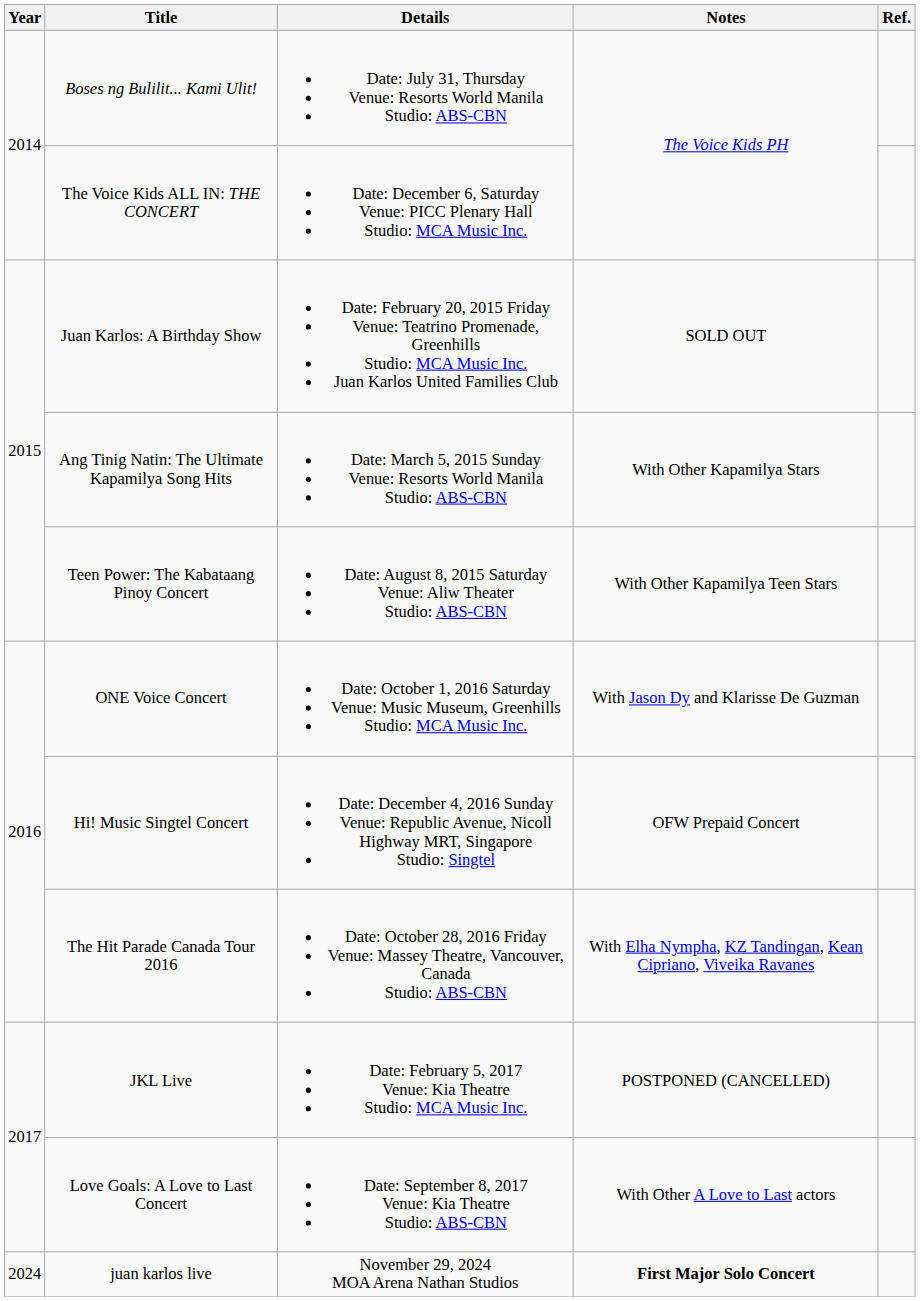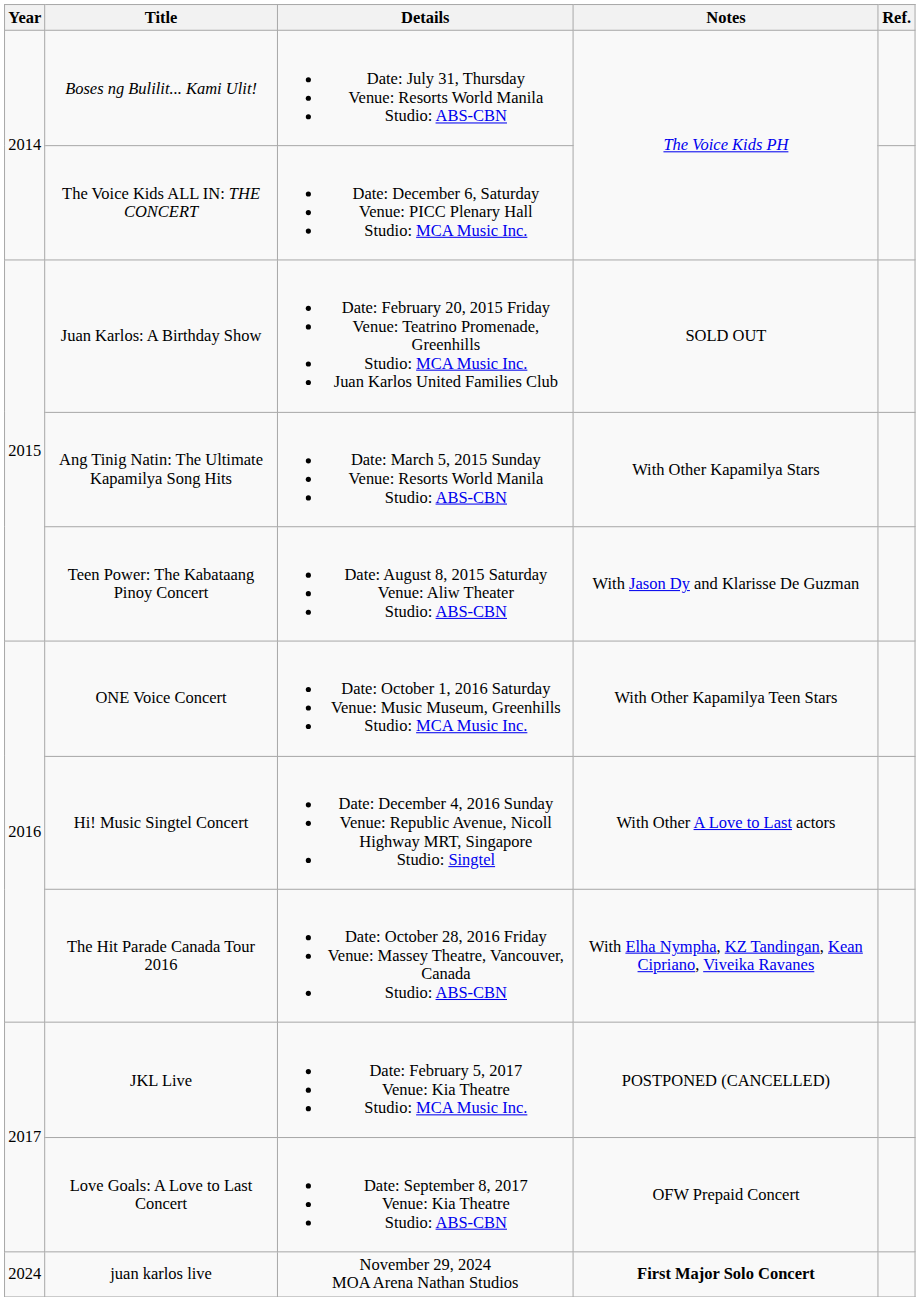(726, 583) With Other Kapamilya Teen Stars -> (726, 583) With Jason Dy and Klarisse De Guzman
(726, 698) With Jason Dy and Klarisse De Guzman -> (726, 698) With Other Kapamilya Teen Stars
(726, 822) OFW Prepaid Concert -> (726, 822) With Other A Love to Last actors
(726, 1194) With Other A Love to Last actors -> (726, 1194) OFW Prepaid Concert
